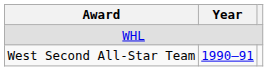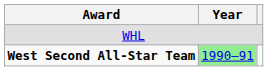(101, 55) normal -> (101, 55) bold
(228, 55) no background -> (228, 55) lightgreen background
